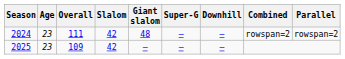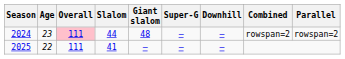(76, 34) no background -> (76, 34) pink background
(112, 34) 42 -> (112, 34) 44
(47, 47) 23 -> (47, 47) 22
(76, 47) 109 -> (76, 47) 111
(112, 47) 42 -> (112, 47) 41
